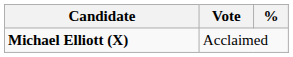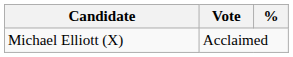(68, 40) bold -> (66, 40) normal
